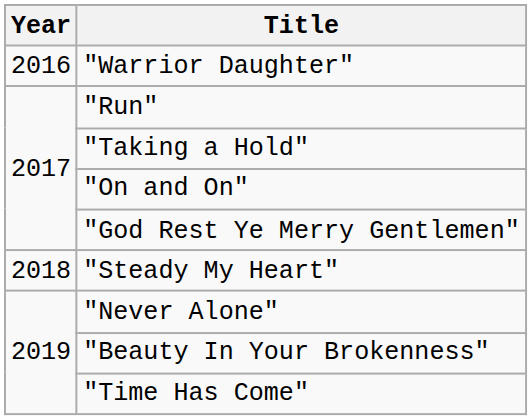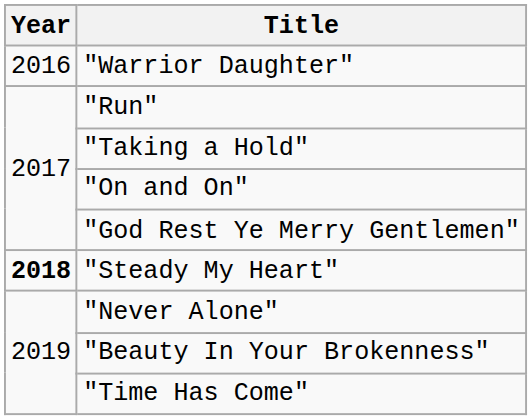(41, 271) normal -> (41, 271) bold
